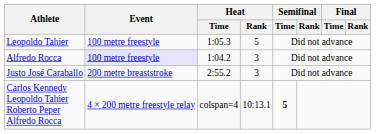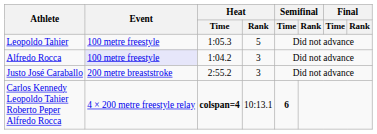(219, 105) normal -> (220, 105) bold
(285, 105) 5 -> (286, 105) 6
